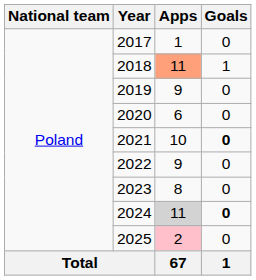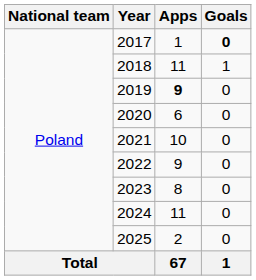(226, 41) normal -> (226, 41) bold
(178, 66) lightsalmon background -> (178, 66) no background
(178, 90) normal -> (178, 90) bold
(226, 139) bold -> (226, 139) normal
(178, 213) lightgrey background -> (178, 213) no background
(226, 213) bold -> (226, 213) normal
(178, 238) pink background -> (178, 238) no background
